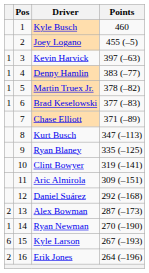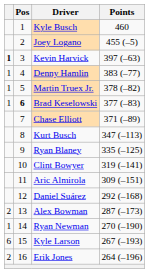(9, 58) normal -> (9, 58) bold
(22, 104) normal -> (22, 104) bold
